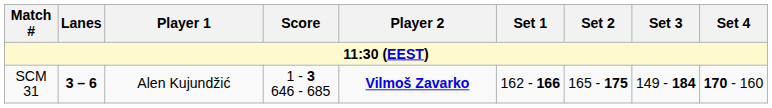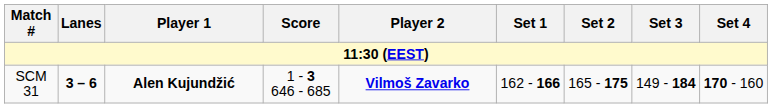(184, 84) normal -> (184, 84) bold
